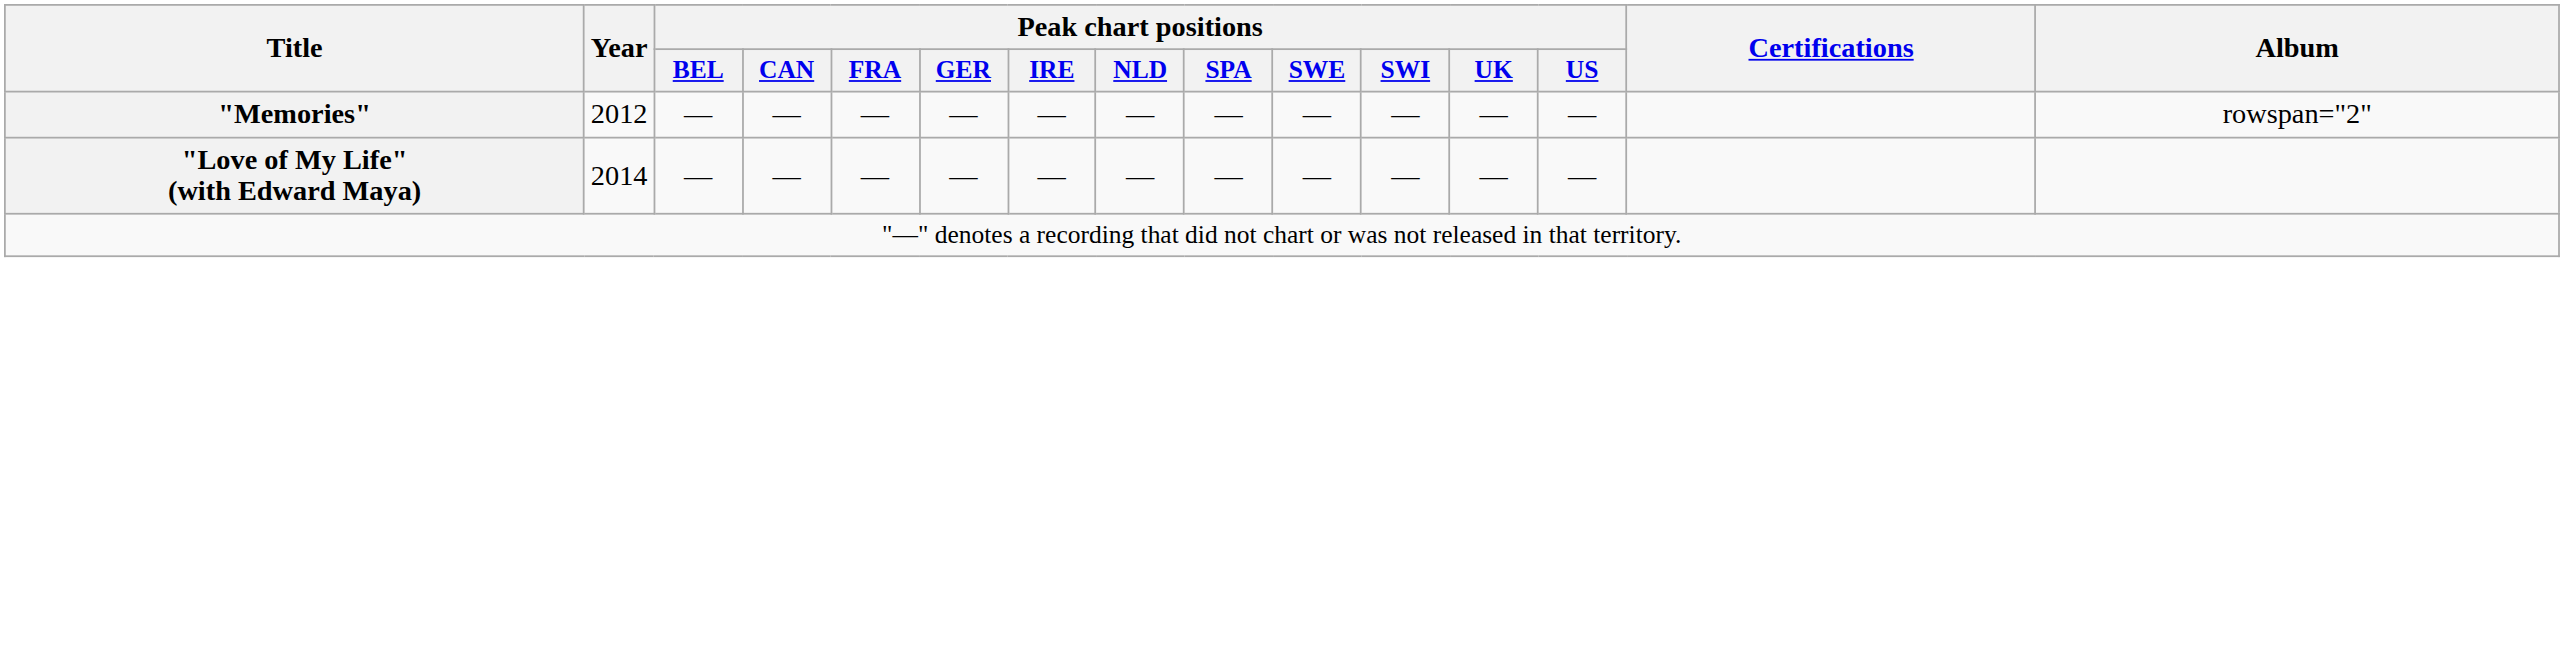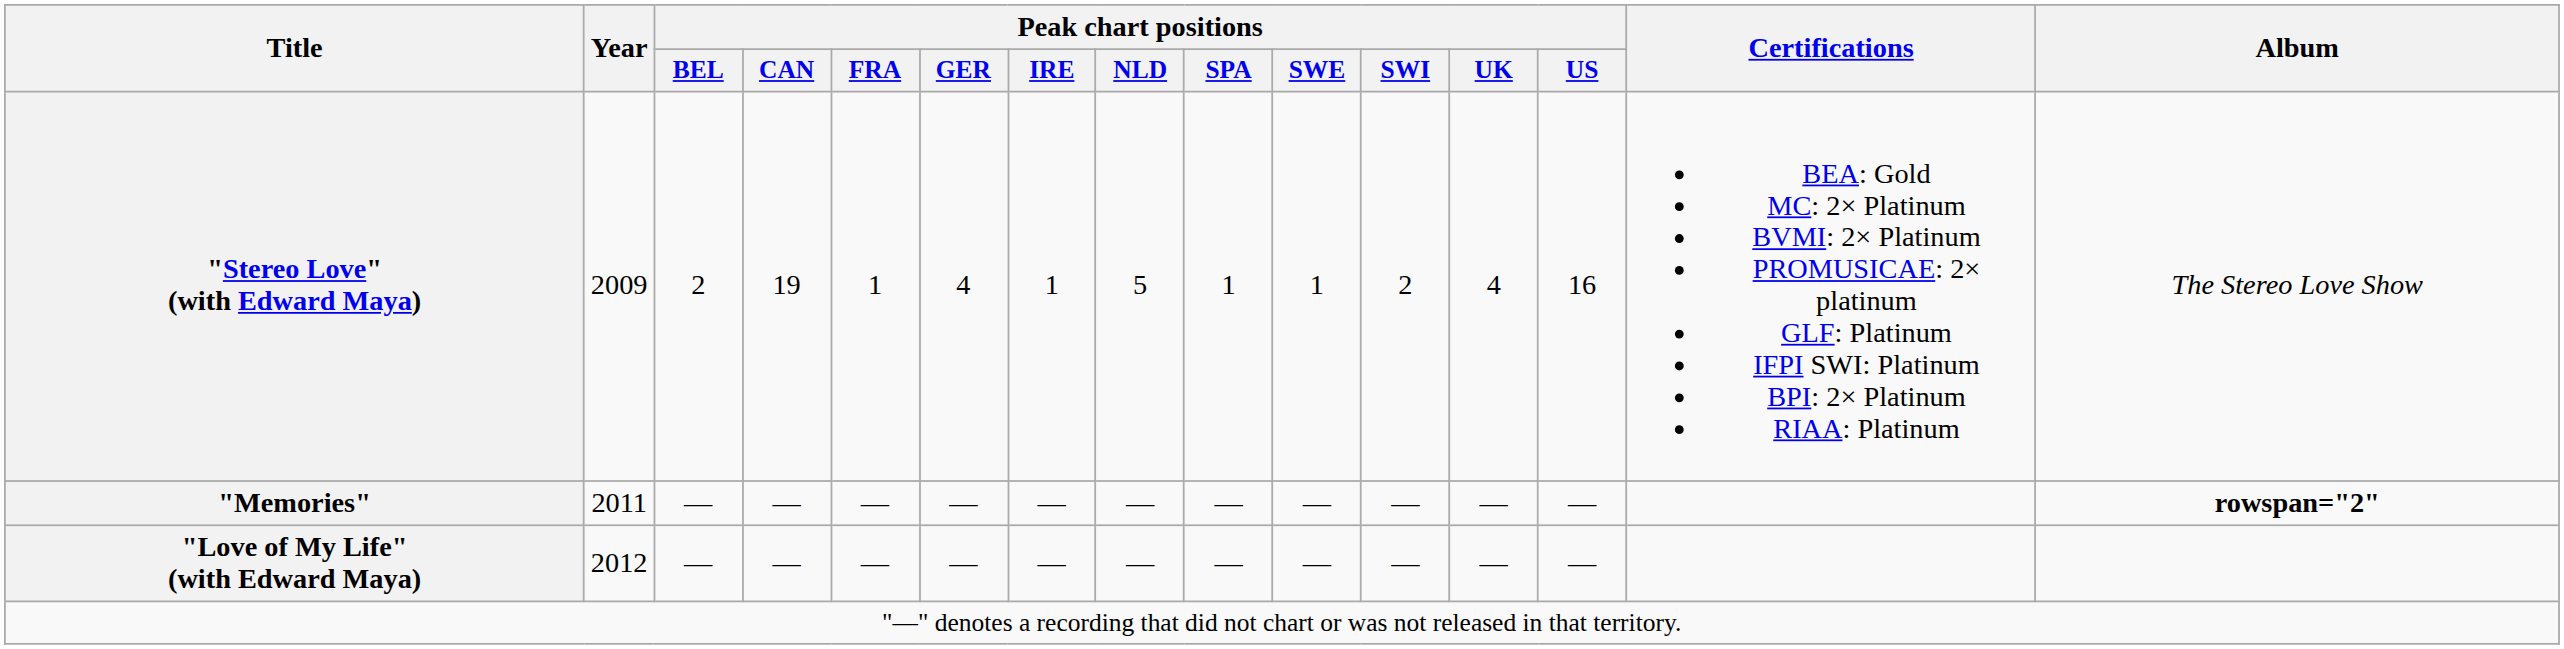+ row: (295, 285)
(619, 113) 2012 -> (619, 502) 2011
(2297, 113) normal -> (2297, 502) bold
(619, 174) 2014 -> (619, 563) 2012
